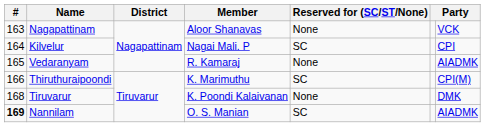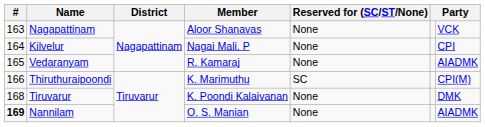(300, 46) SC -> (305, 46) None
(300, 113) SC -> (305, 113) None
